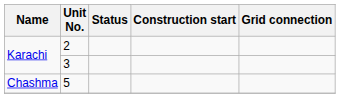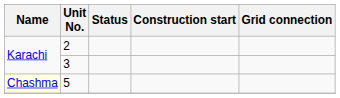(32, 83) no background -> (32, 83) lightyellow background
